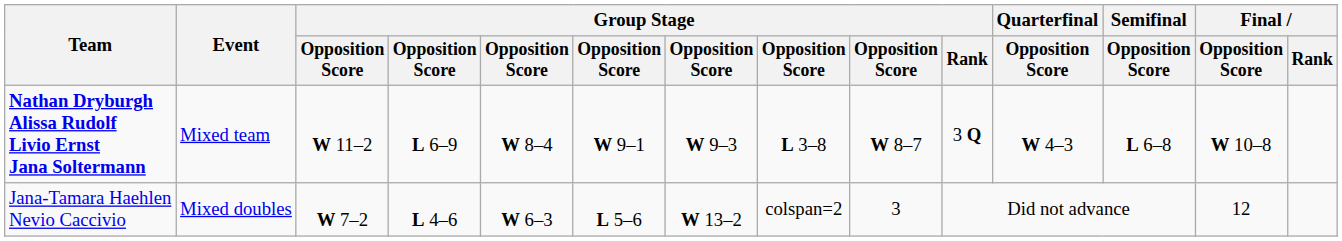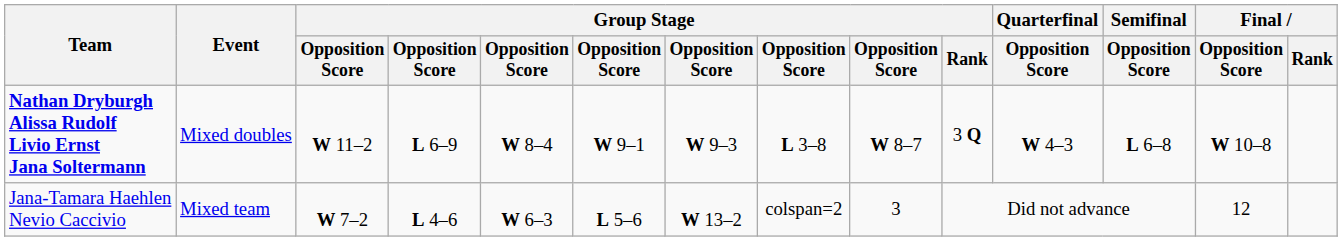(225, 134) Mixed team -> (236, 134) Mixed doubles
(236, 209) Mixed doubles -> (225, 209) Mixed team
